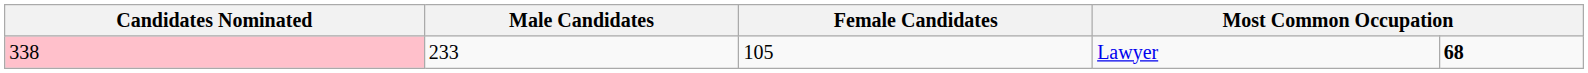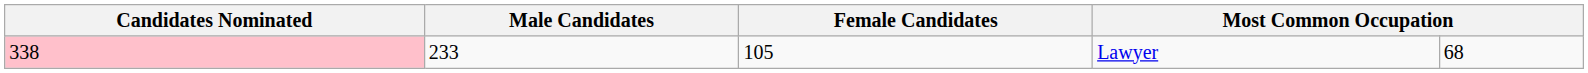(1454, 52) bold -> (1454, 52) normal
